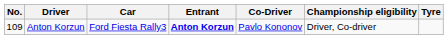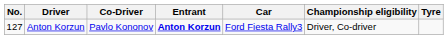columns swapped: (270, 11) <-> (128, 11)
(15, 26) 109 -> (15, 26) 127
